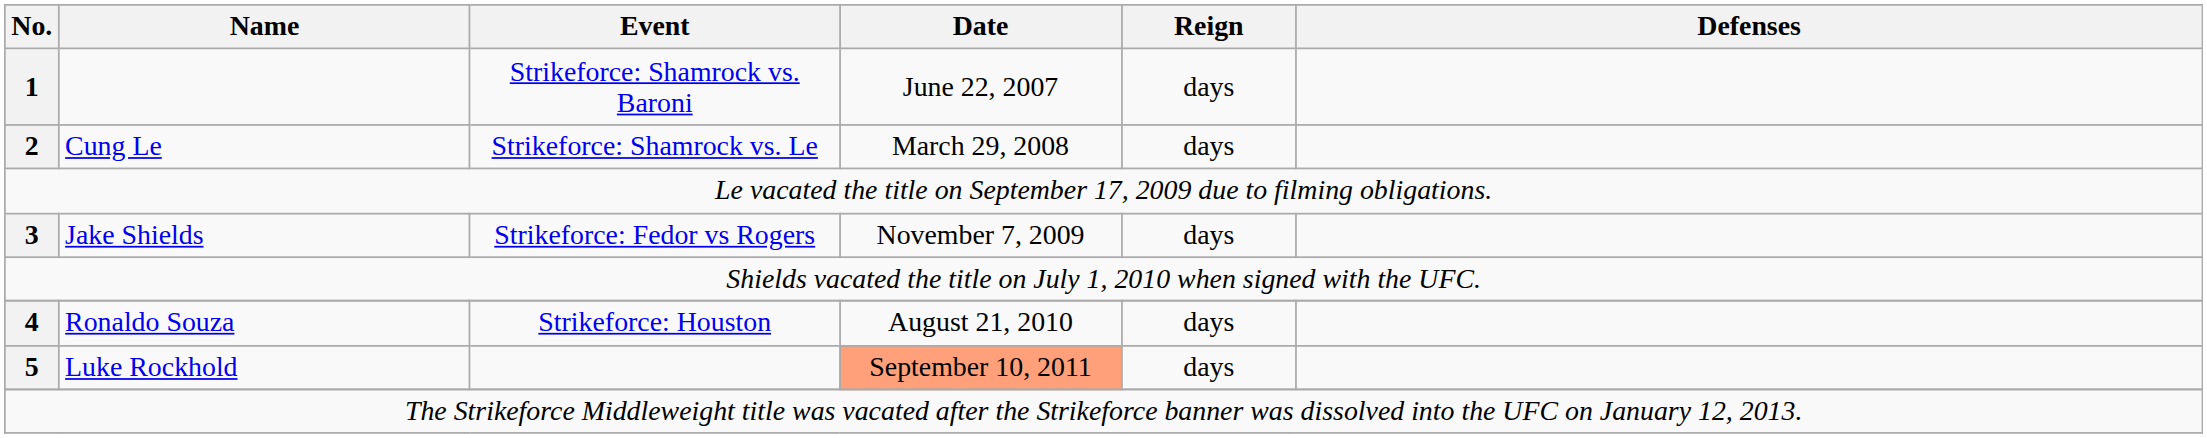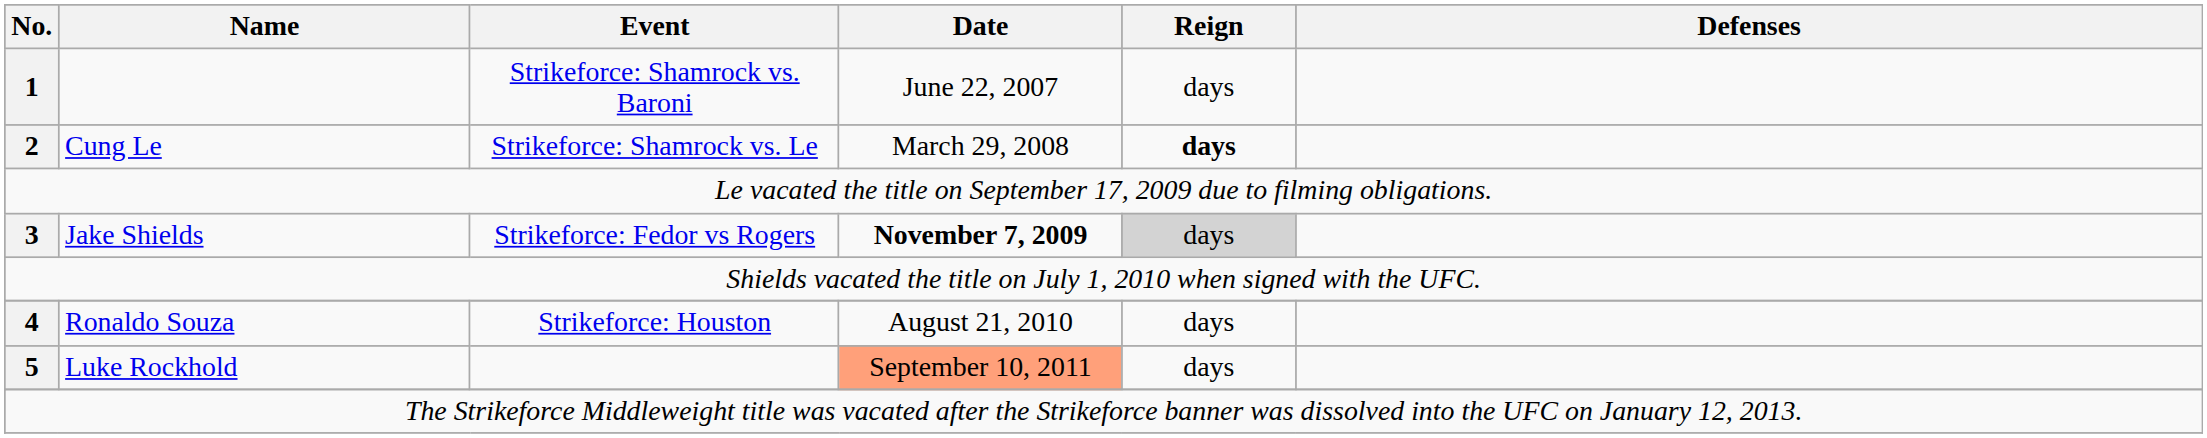(1209, 146) normal -> (1209, 146) bold
(981, 234) normal -> (980, 234) bold
(1209, 234) no background -> (1209, 234) lightgrey background
